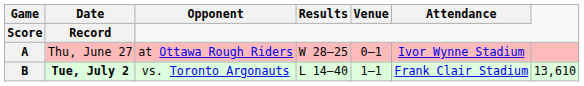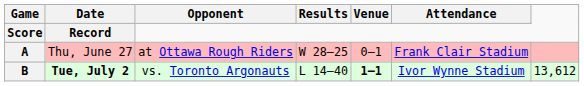(461, 52) Ivor Wynne Stadium -> (461, 52) Frank Clair Stadium
(371, 71) normal -> (371, 71) bold
(461, 71) Frank Clair Stadium -> (461, 71) Ivor Wynne Stadium
(555, 71) 13,610 -> (555, 71) 13,612
